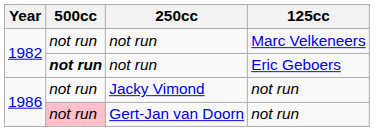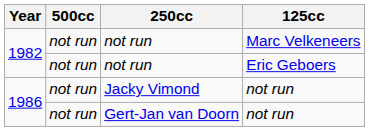(76, 65) bold -> (73, 65) normal
(73, 114) pink background -> (73, 114) no background
